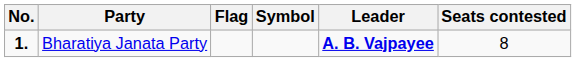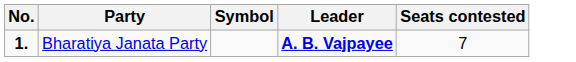- column: (231, 17)
(504, 43) 8 -> (463, 43) 7
